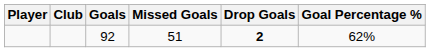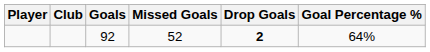(175, 36) 51 -> (175, 36) 52
(362, 36) 62% -> (362, 36) 64%
